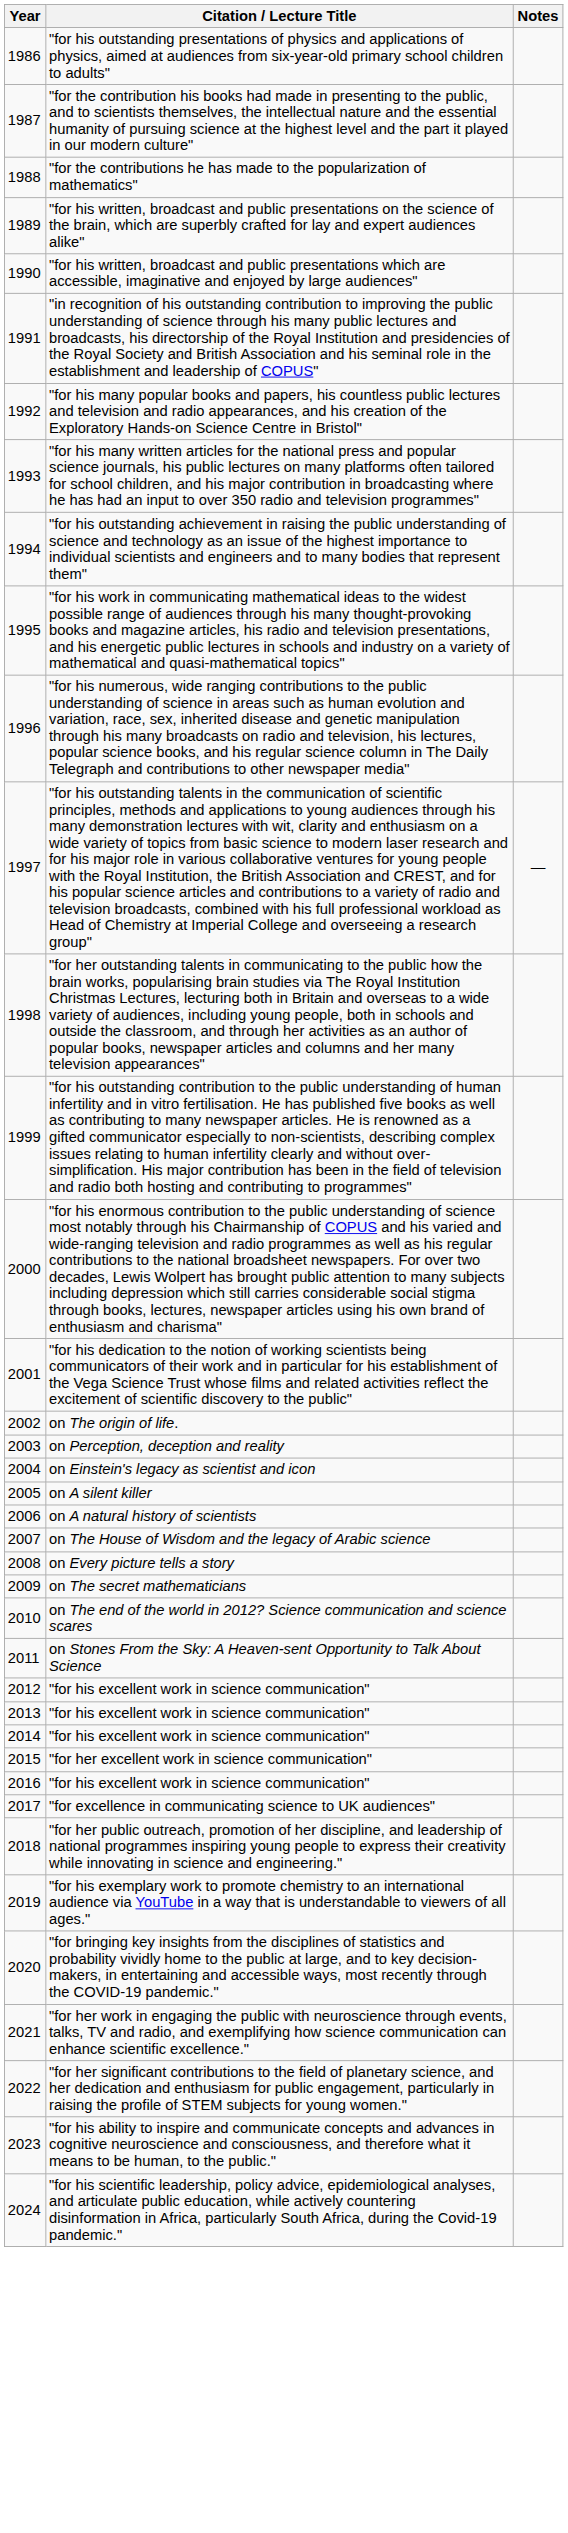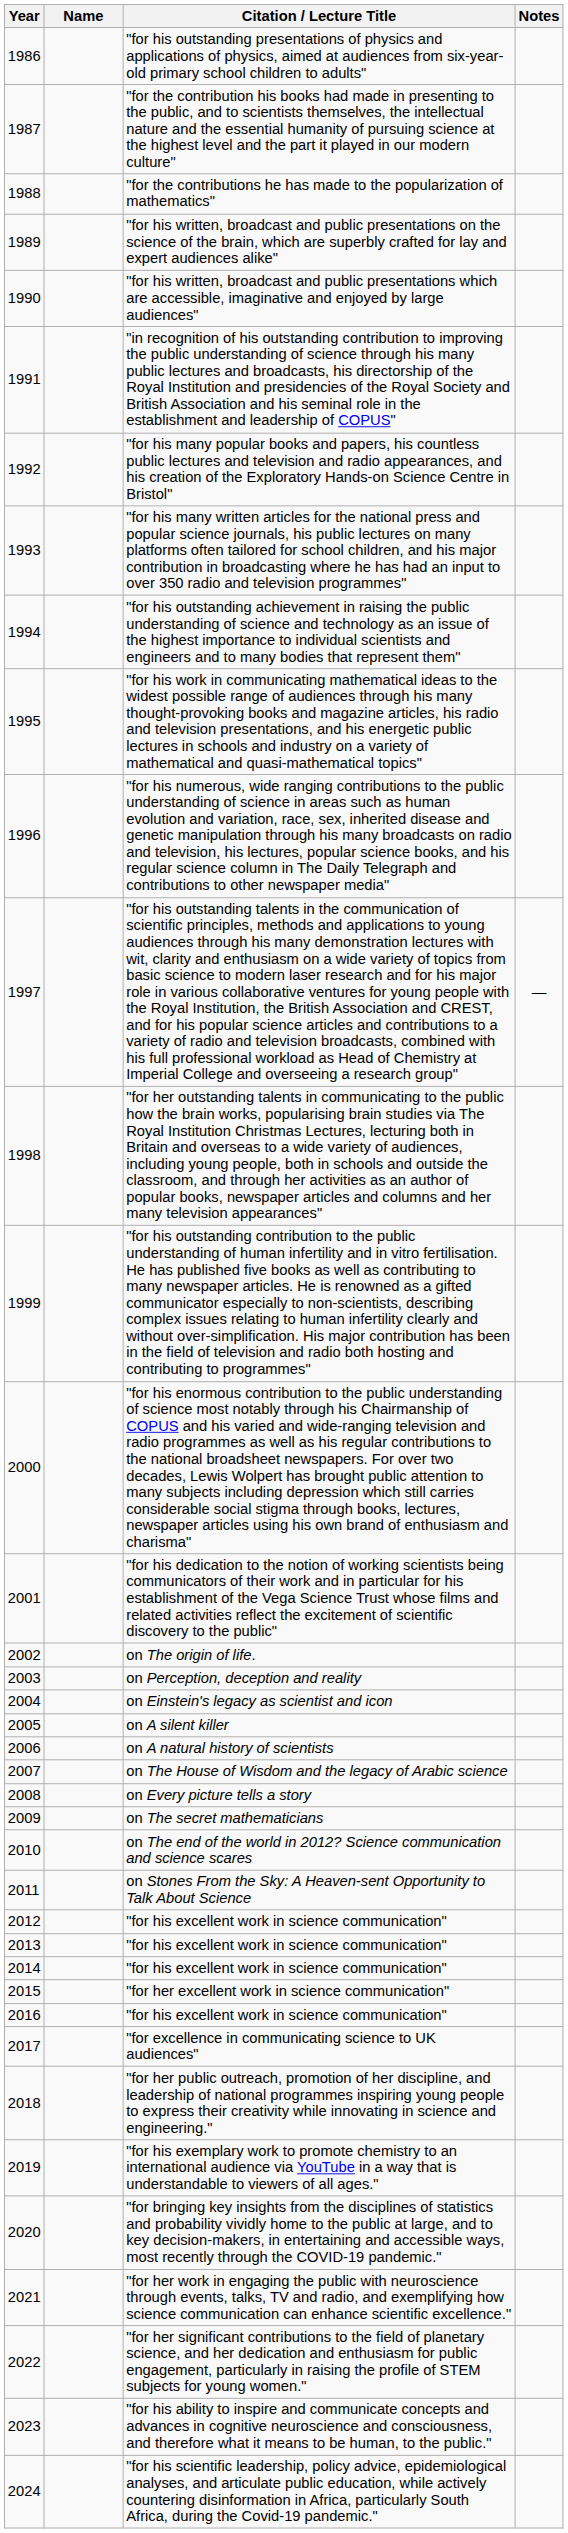+ column: (83, 16)
